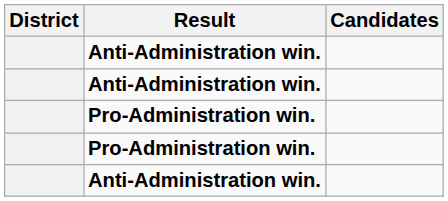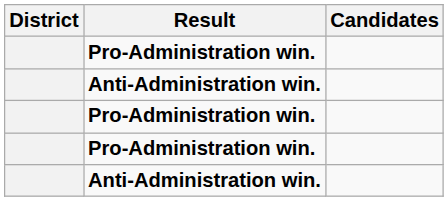(204, 52) Anti-Administration win. -> (202, 52) Pro-Administration win.
